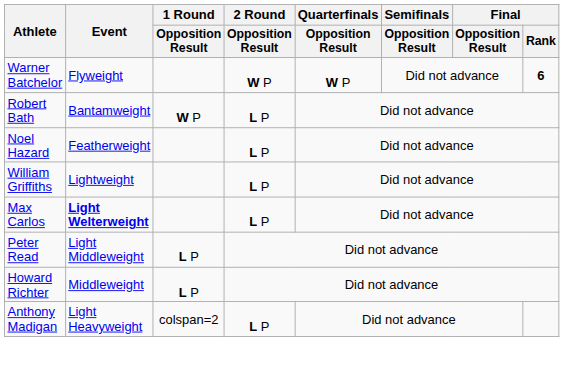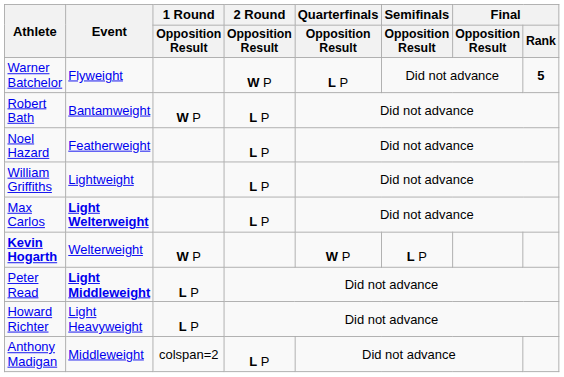(338, 83) W P -> (338, 83) L P
(541, 76) 6 -> (541, 76) 5
+ row: (32, 250)
(106, 250) normal -> (109, 285) bold
(106, 285) Middleweight -> (105, 320) Light Heavyweight
(105, 320) Light Heavyweight -> (106, 355) Middleweight
